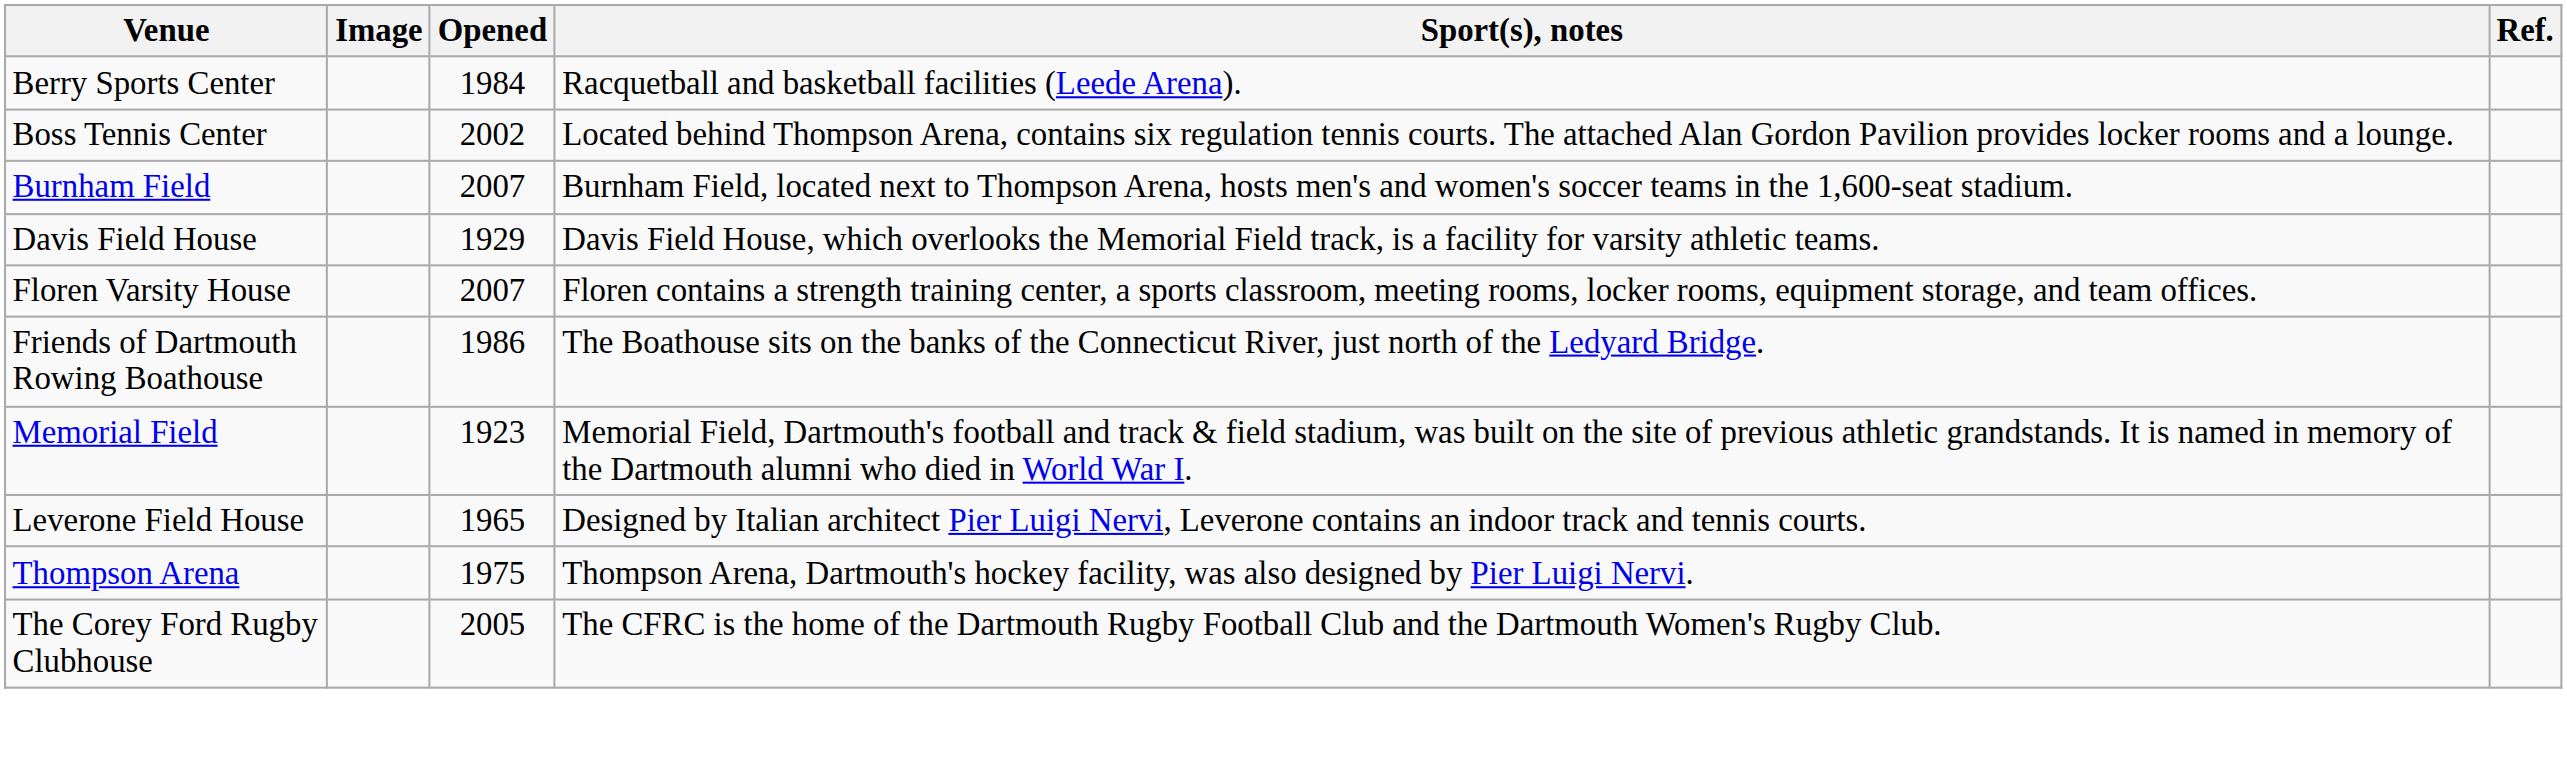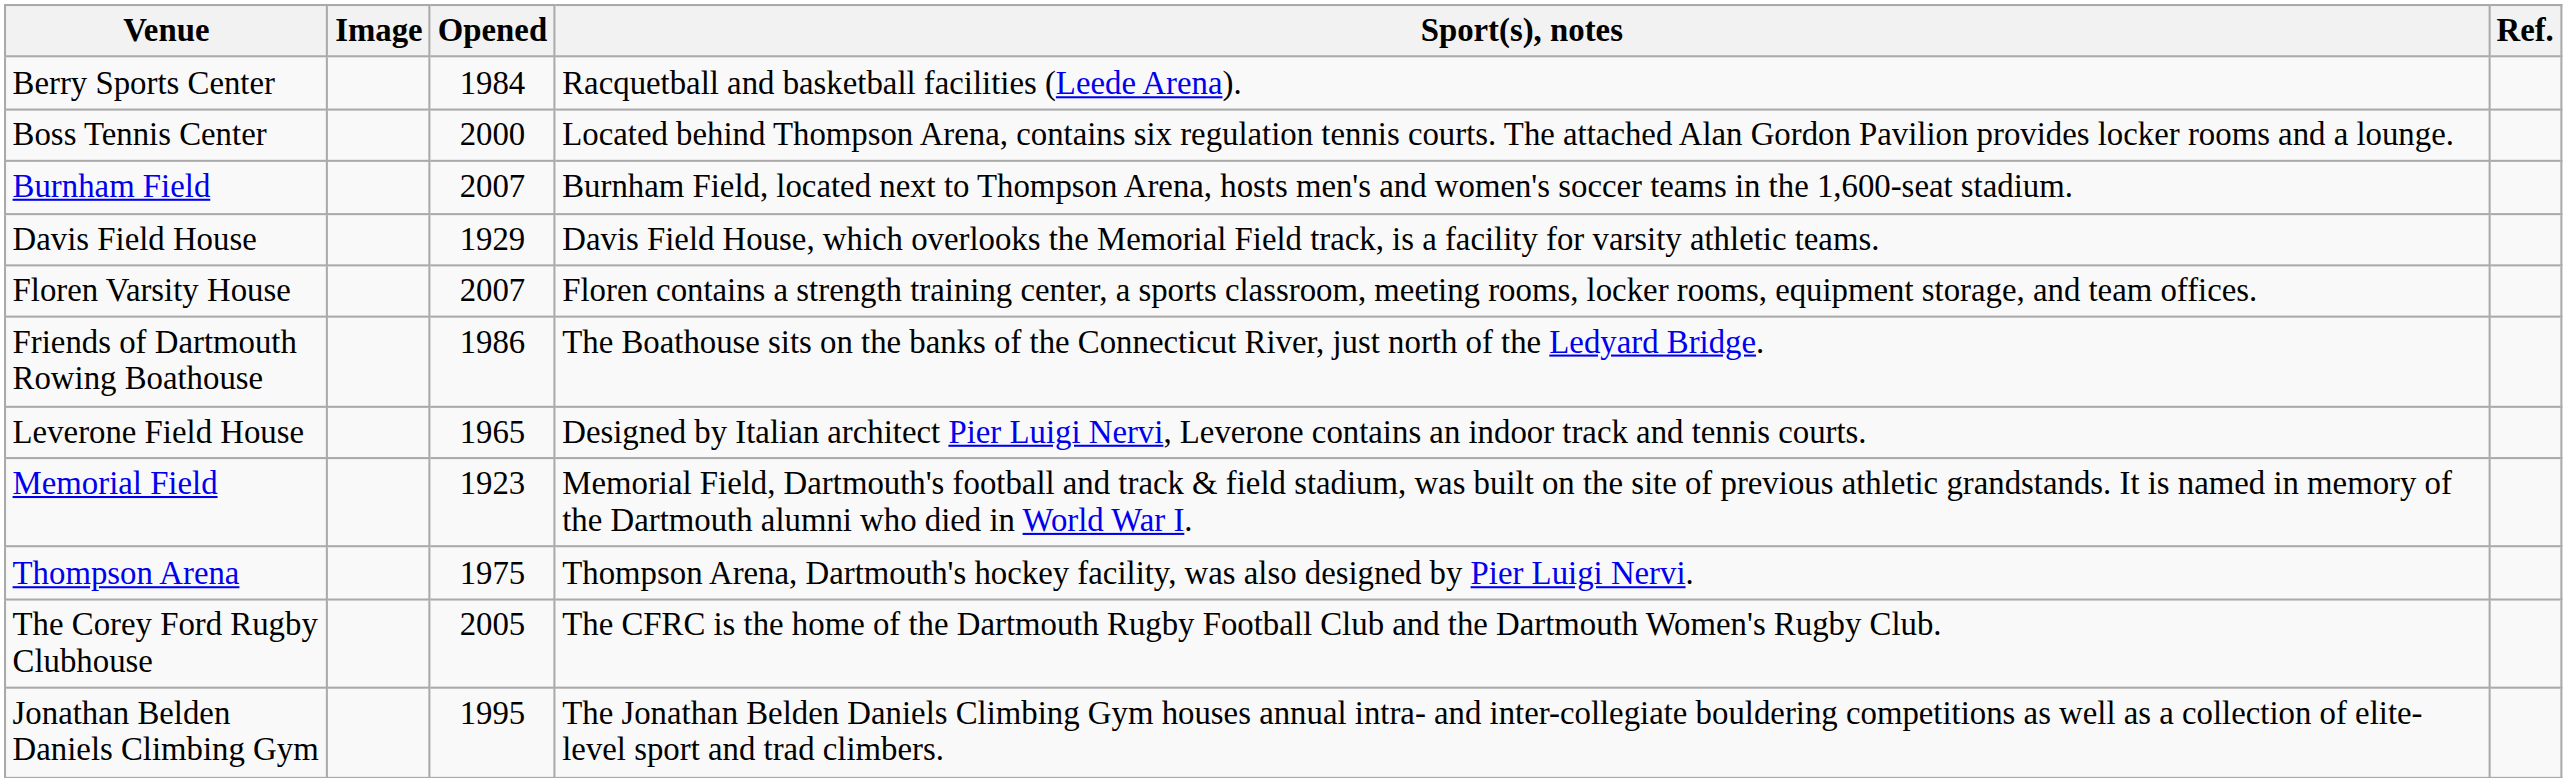(492, 134) 2002 -> (492, 134) 2000
rows swapped: (158, 520) <-> (115, 431)
+ row: (166, 731)
